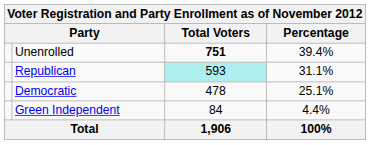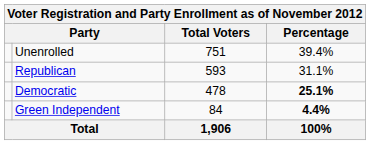(216, 52) bold -> (216, 52) normal
(216, 71) paleturquoise background -> (216, 71) no background
(316, 91) normal -> (316, 91) bold
(316, 110) normal -> (316, 110) bold
